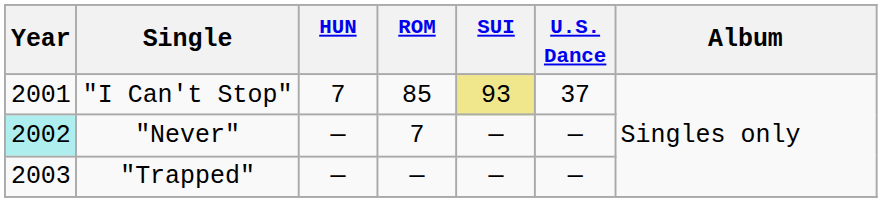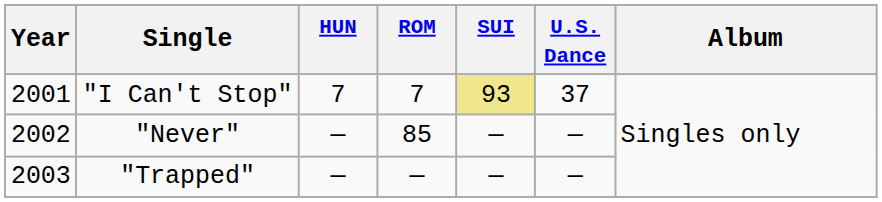(417, 95) 85 -> (417, 95) 7
(41, 135) paleturquoise background -> (41, 135) no background
(417, 135) 7 -> (417, 135) 85
